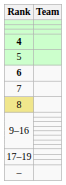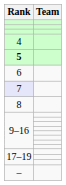(19, 41) bold -> (19, 41) normal
(19, 57) normal -> (19, 57) bold
(19, 73) bold -> (19, 73) normal
(19, 89) no background -> (19, 89) lavender background
(19, 104) khaki background -> (19, 104) no background
